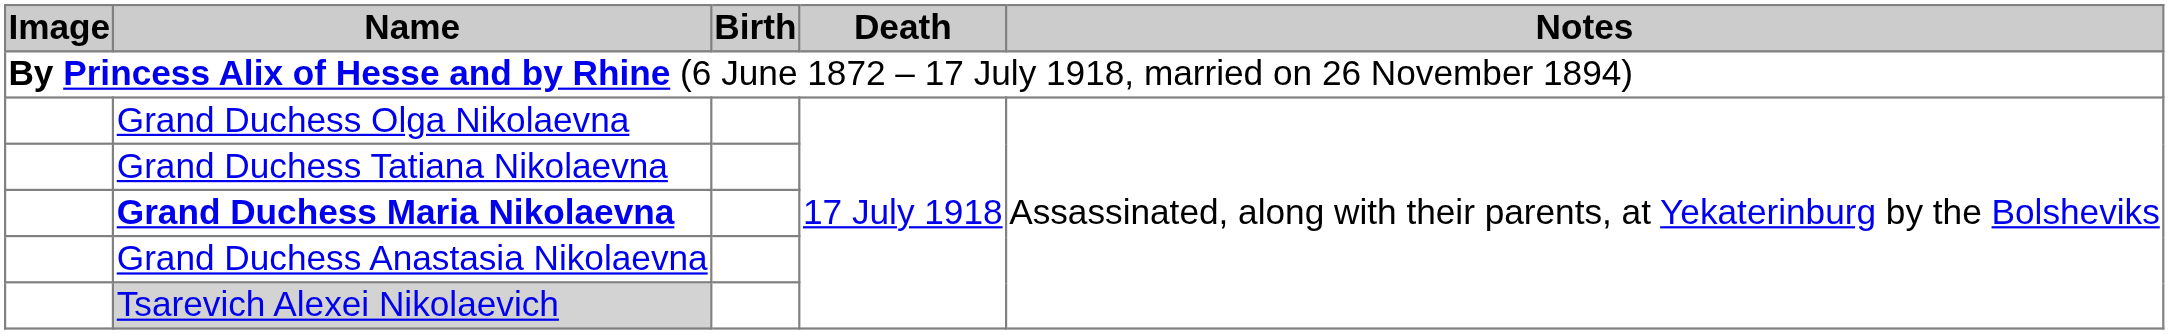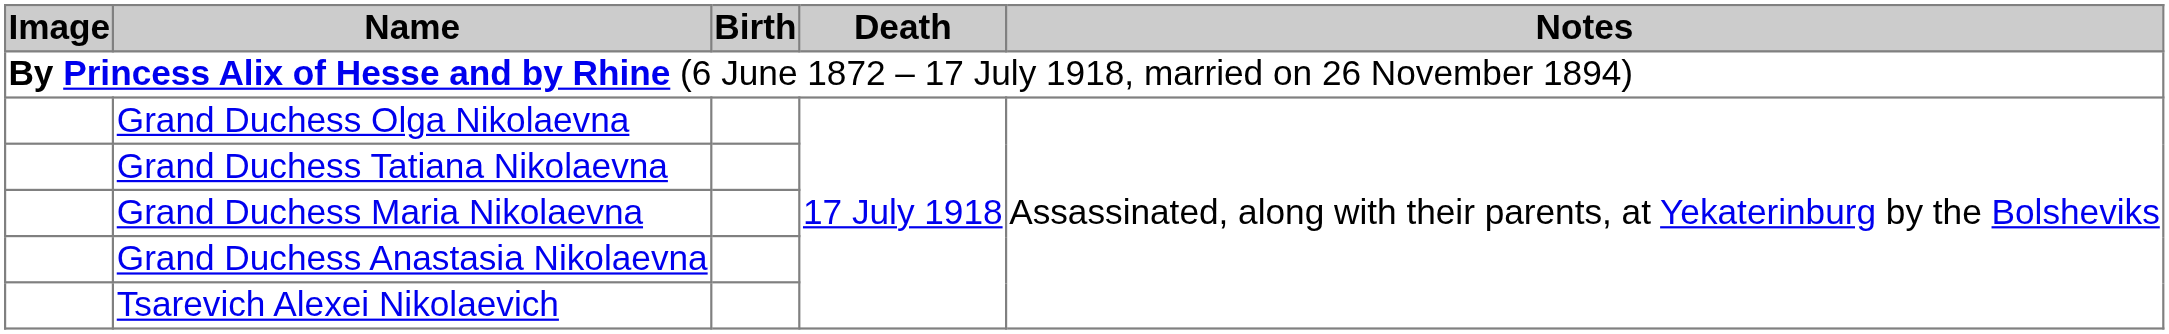(396, 212) bold -> (380, 212) normal
(338, 304) lightgrey background -> (338, 304) no background
